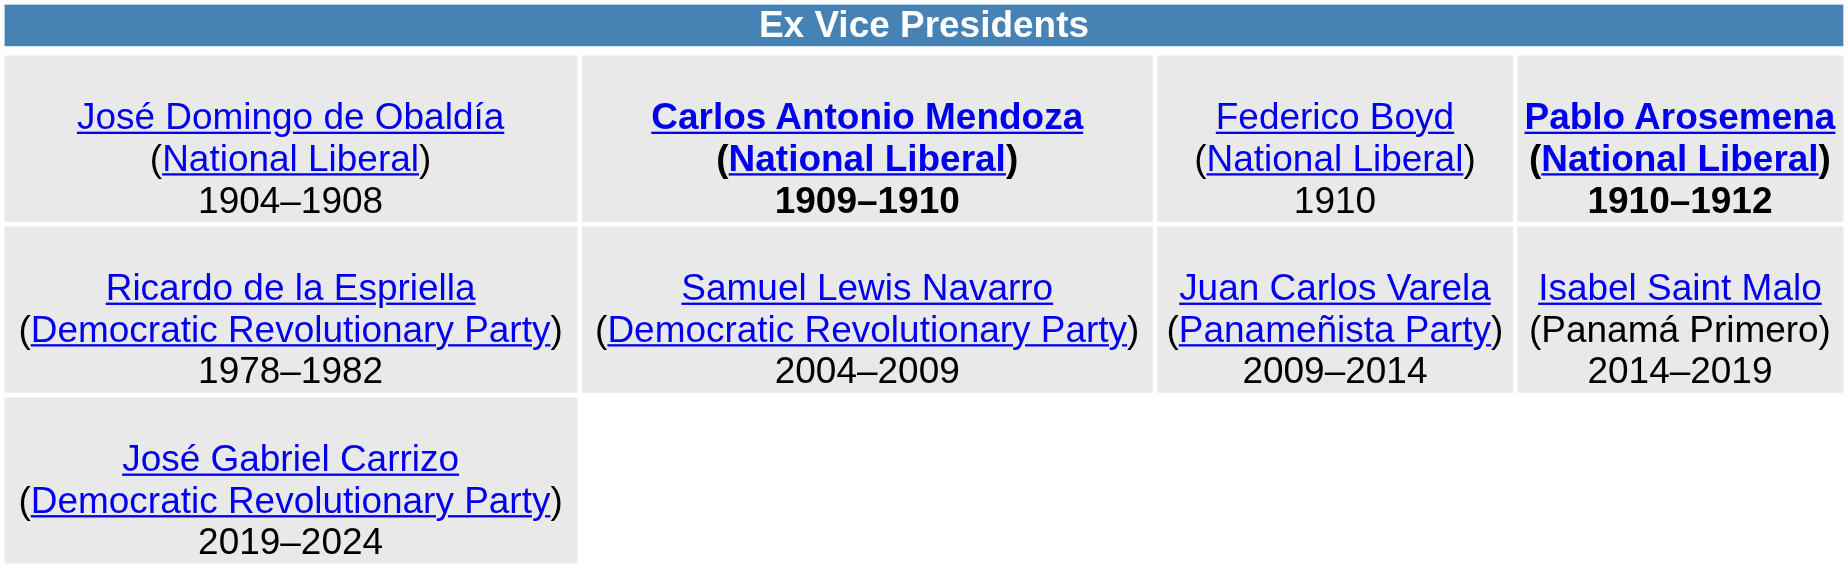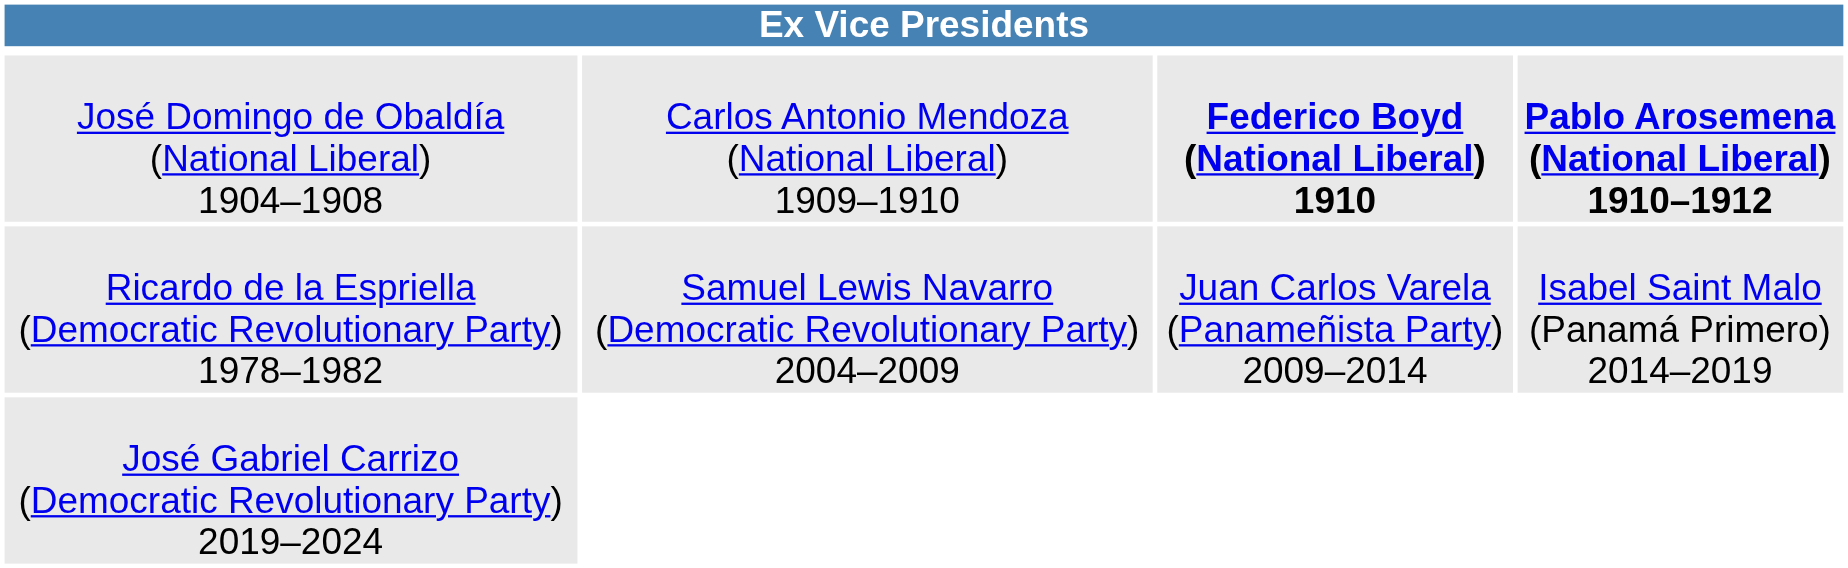(867, 158) bold -> (867, 158) normal
(1335, 158) normal -> (1335, 158) bold
